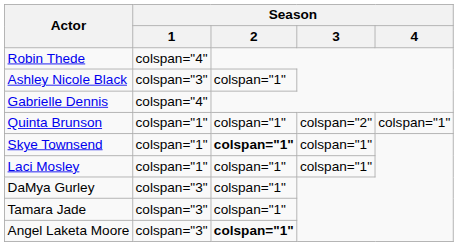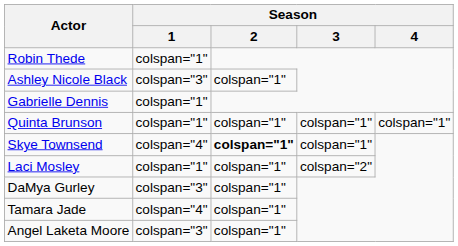(172, 58) colspan="4" -> (172, 58) colspan="1"
(172, 101) colspan="4" -> (172, 101) colspan="1"
(336, 123) colspan="2" -> (336, 123) colspan="1"
(172, 144) colspan="1" -> (172, 144) colspan="4"
(336, 166) colspan="1" -> (336, 166) colspan="2"
(172, 209) colspan="3" -> (172, 209) colspan="4"
(254, 230) bold -> (250, 230) normal
